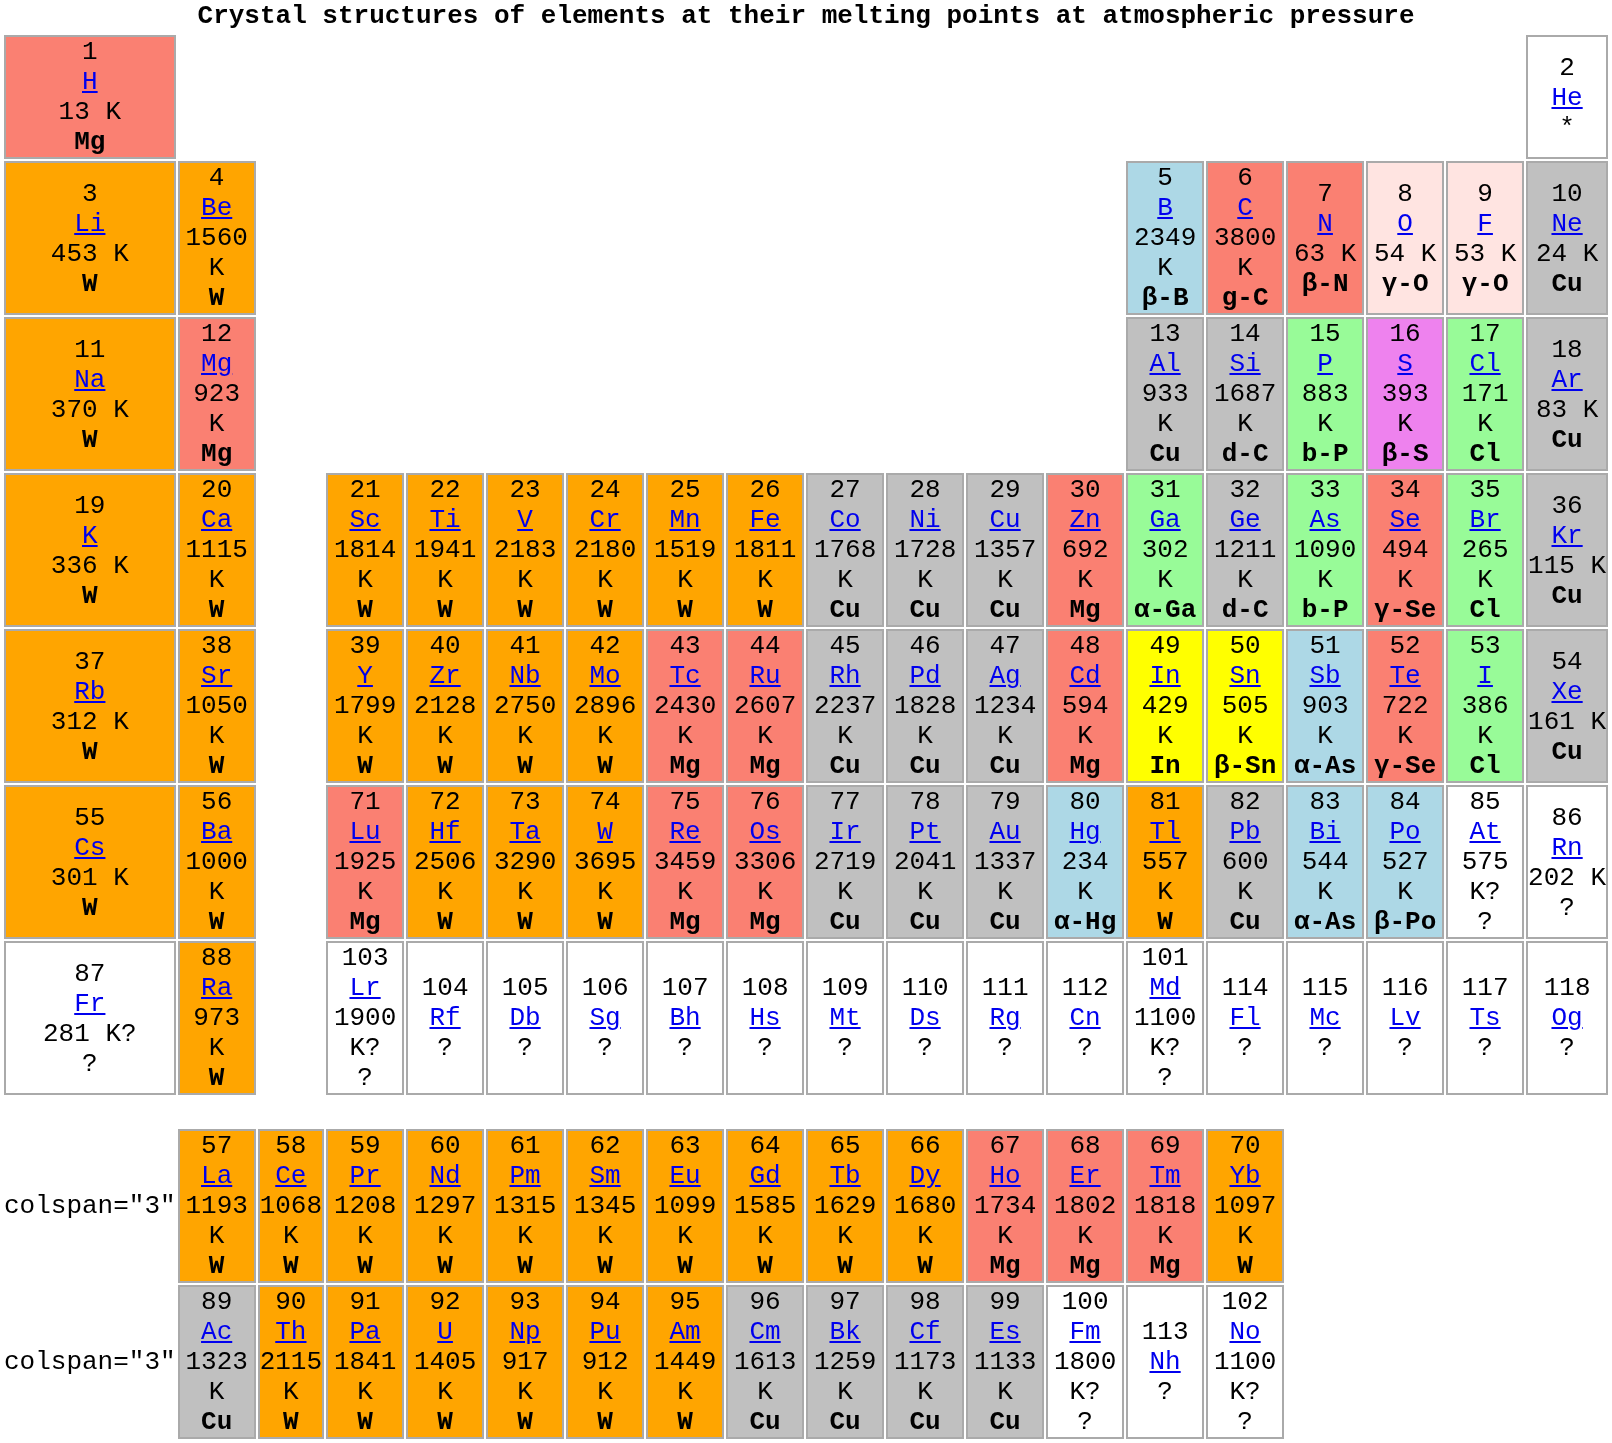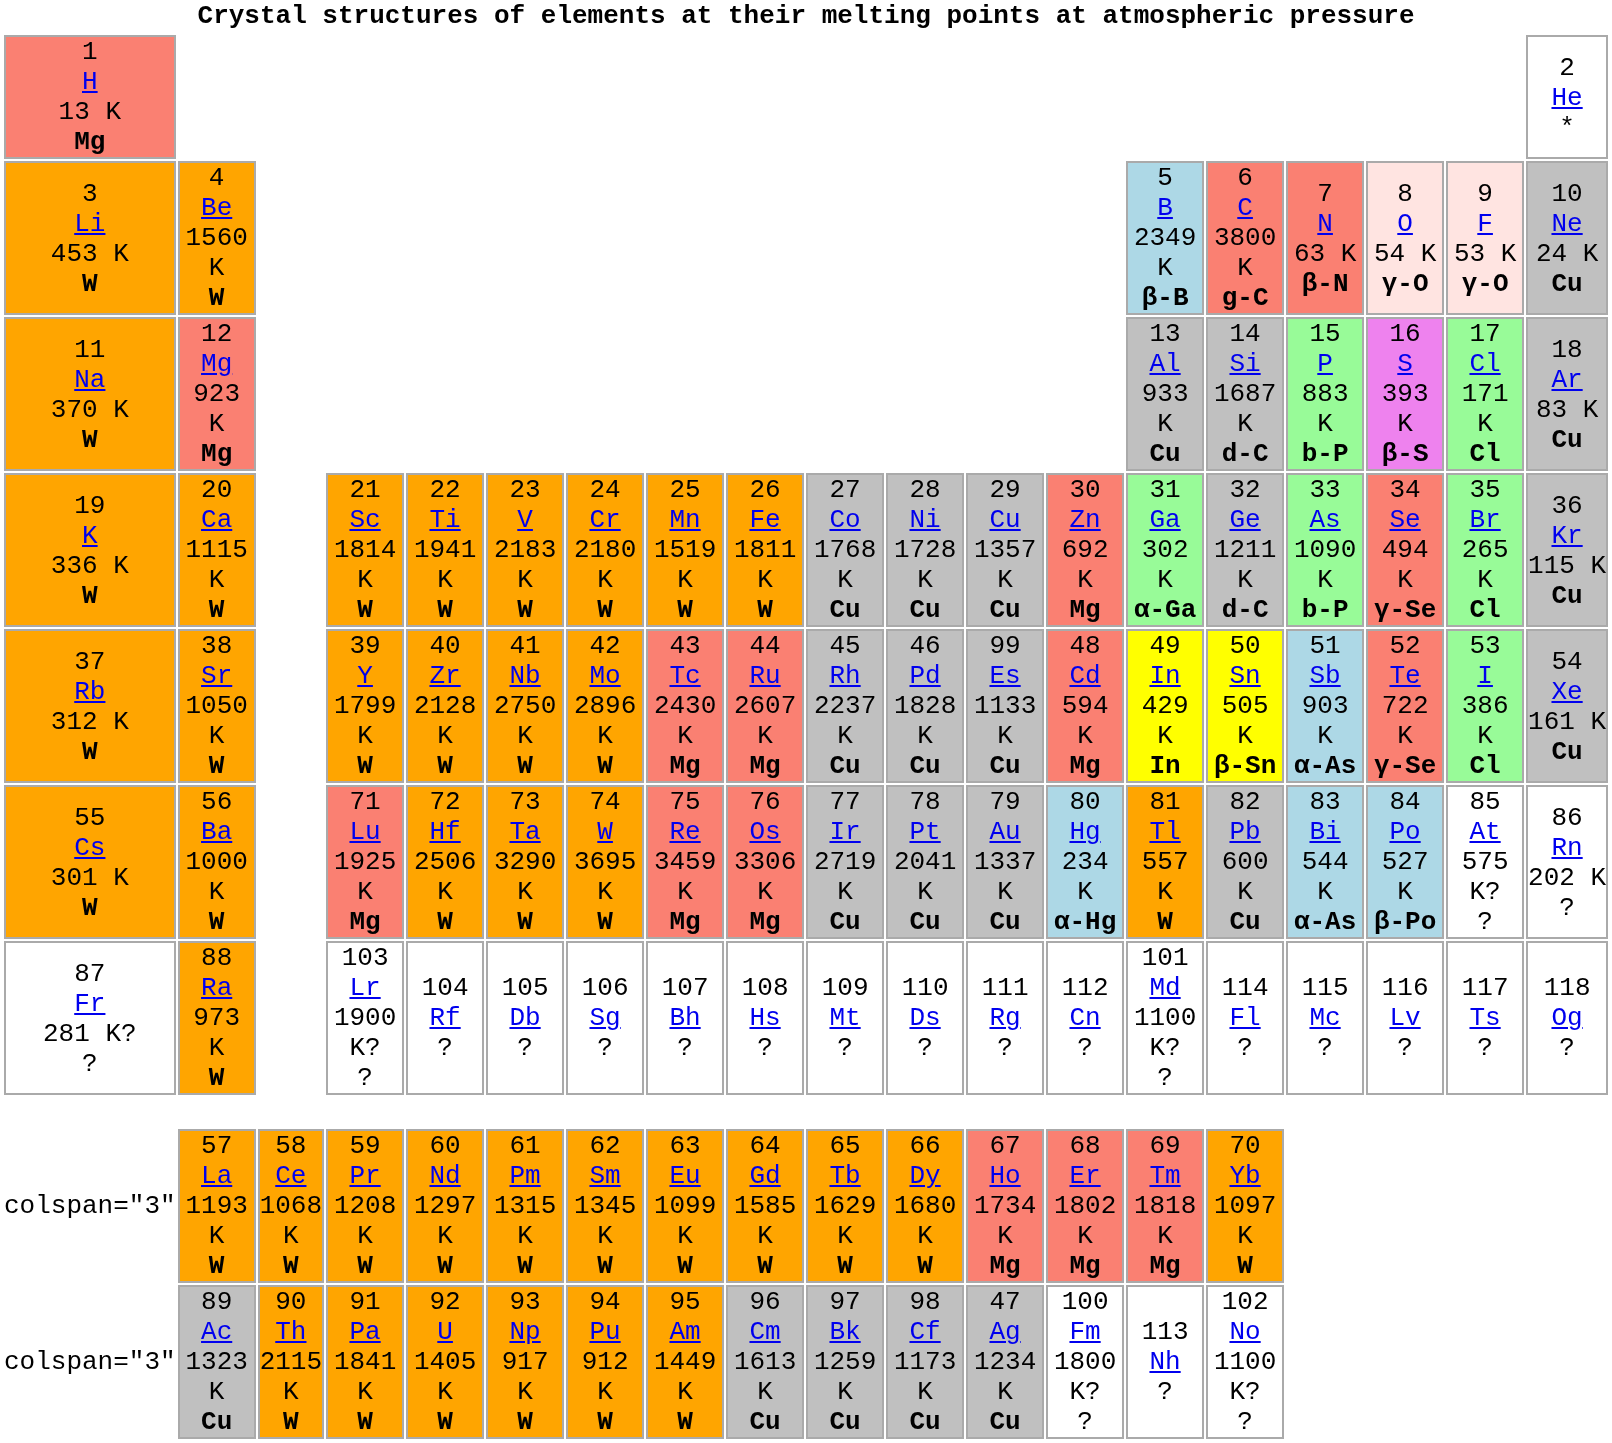(1005, 706) 47 Ag 1234 K Cu -> (1005, 706) 99 Es 1133 K Cu
(1005, 1362) 99 Es 1133 K Cu -> (1005, 1362) 47 Ag 1234 K Cu
